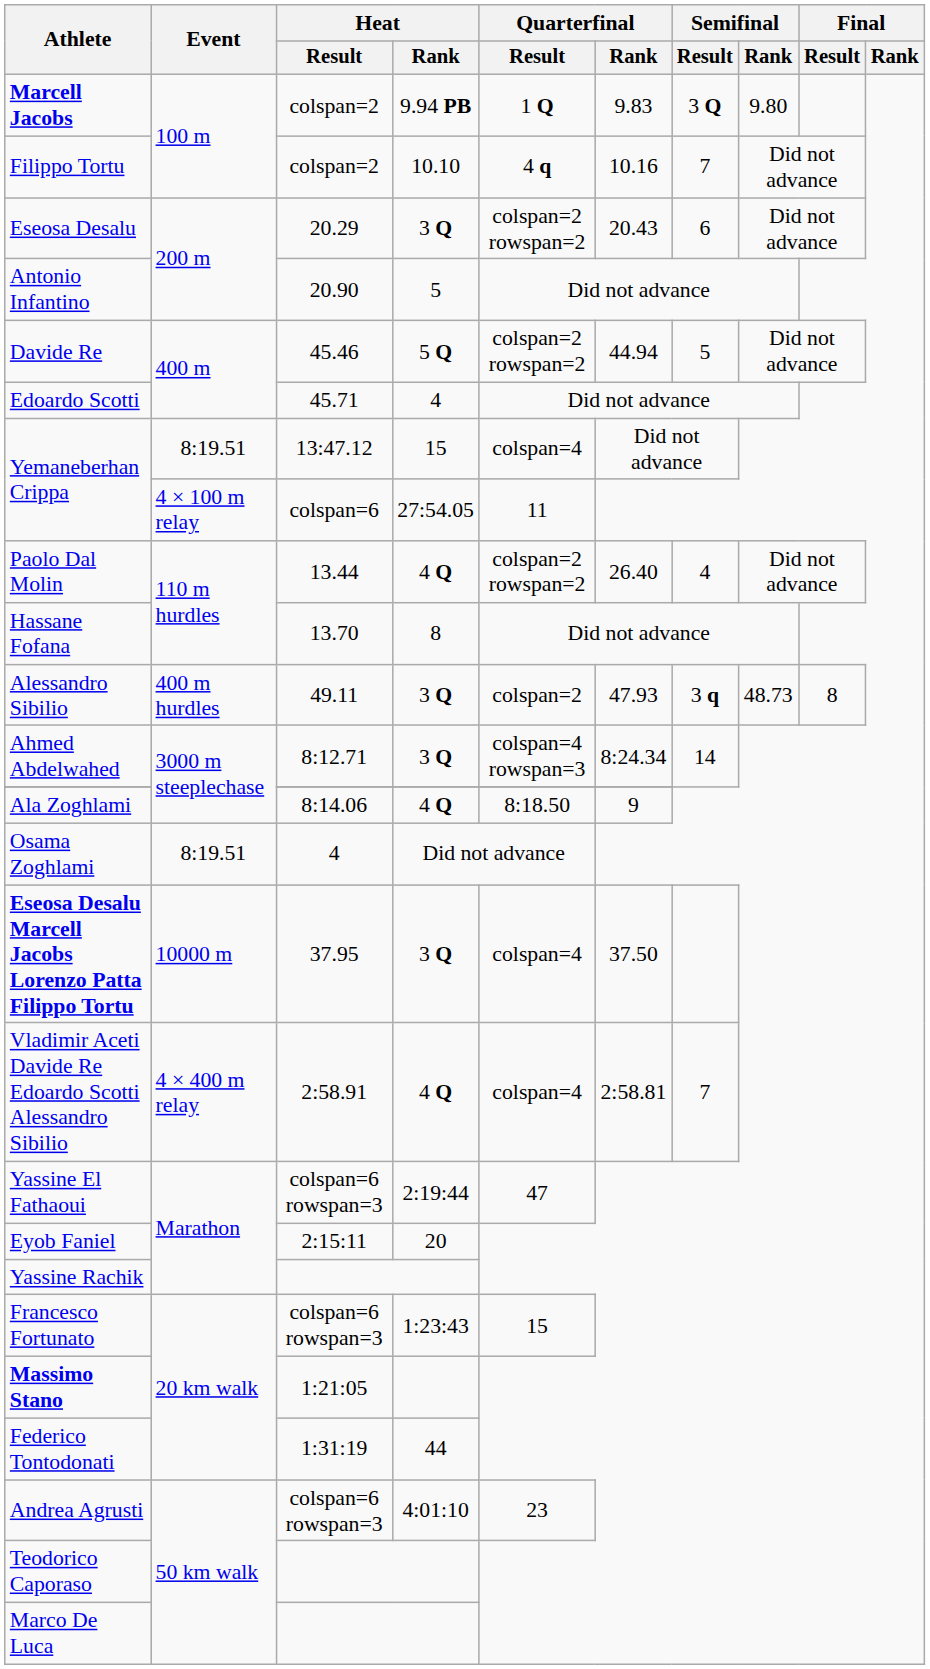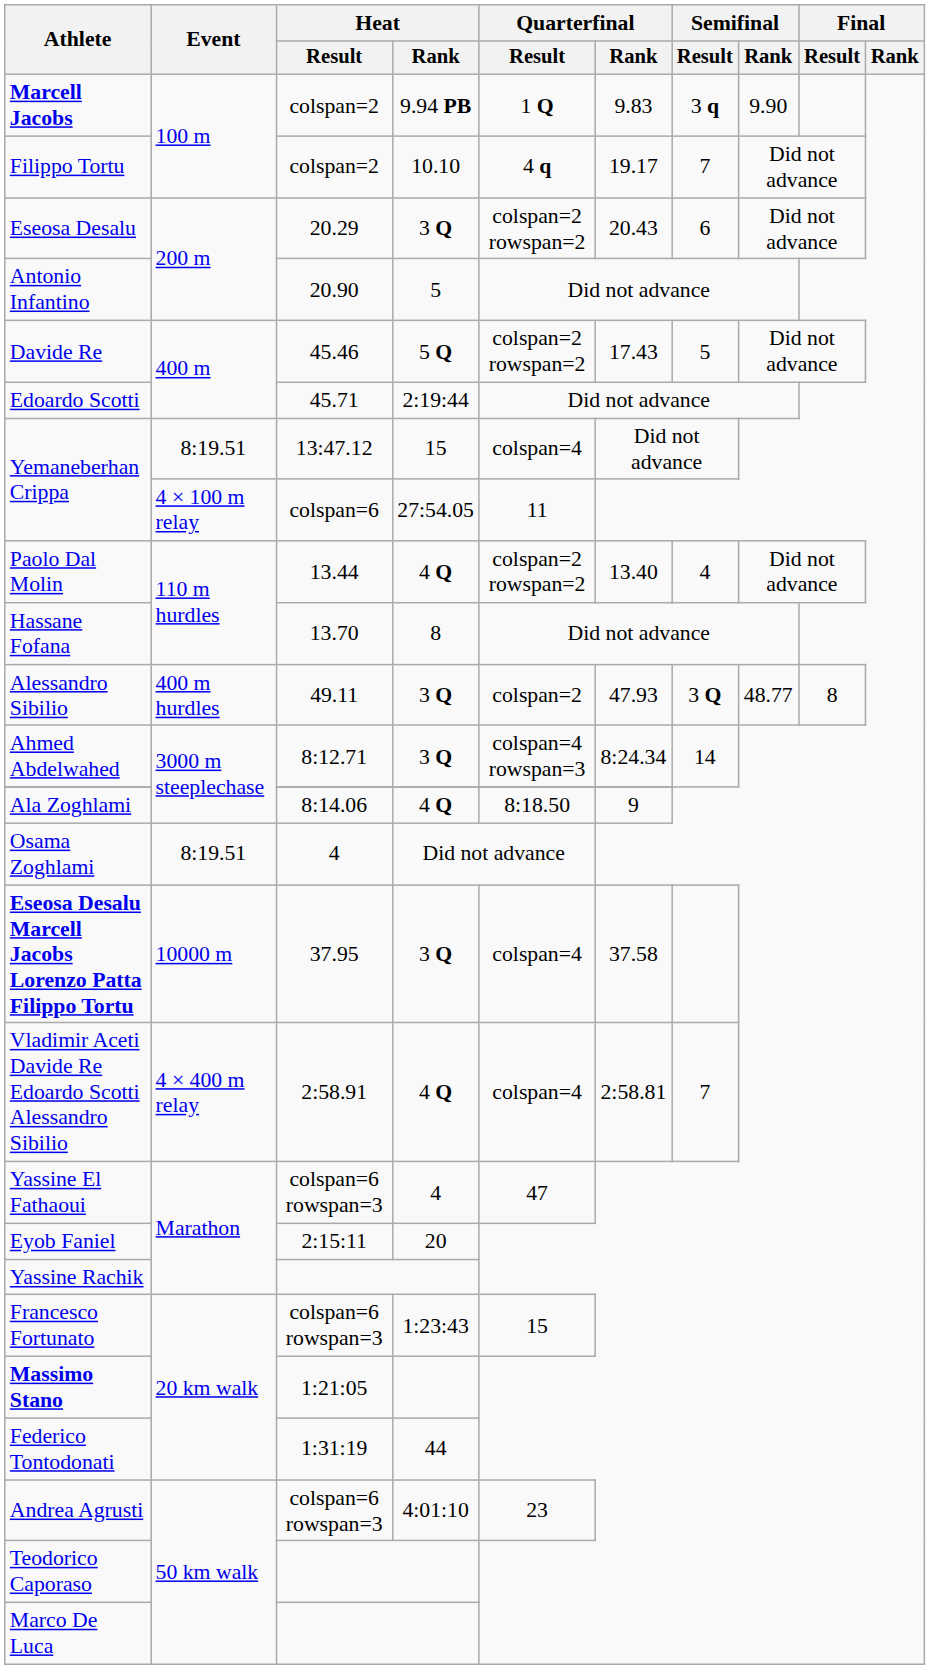(705, 105) 3 Q -> (705, 105) 3 q
(768, 105) 9.80 -> (768, 105) 9.90
(633, 166) 10.16 -> (633, 166) 19.17
(633, 351) 44.94 -> (633, 351) 17.43
(436, 400) 4 -> (436, 400) 2:19:44
(633, 572) 26.40 -> (633, 572) 13.40
(705, 695) 3 q -> (705, 695) 3 Q
(768, 695) 48.73 -> (768, 695) 48.77
(633, 954) 37.50 -> (633, 954) 37.58
(436, 1192) 2:19:44 -> (436, 1192) 4
